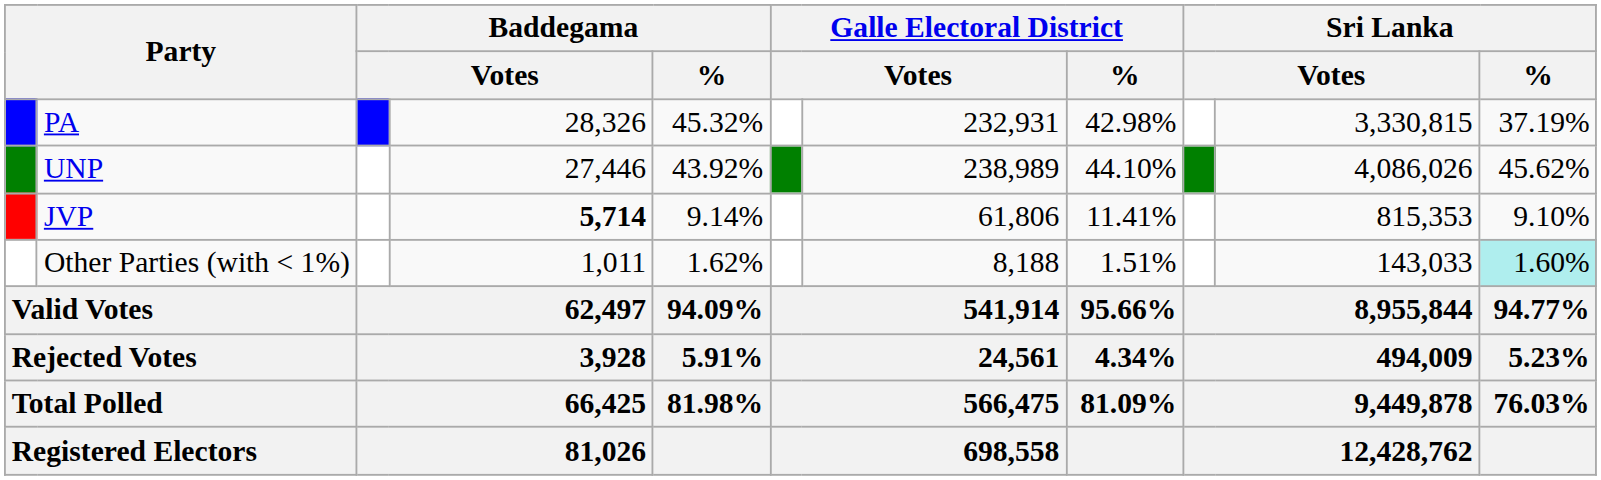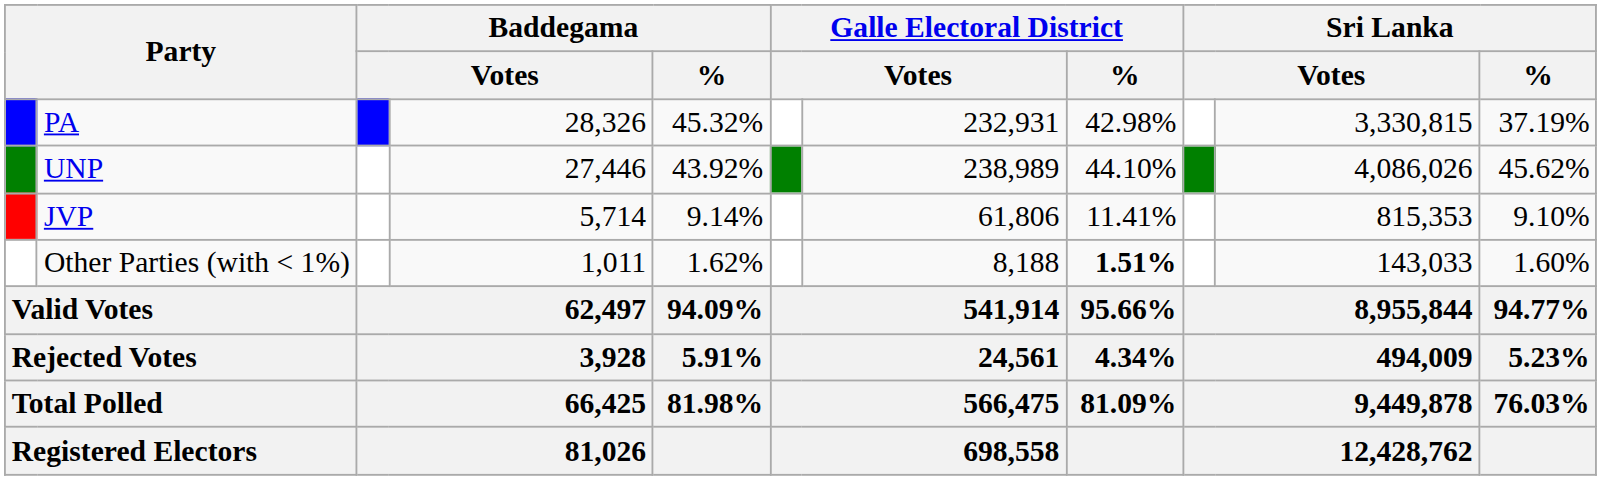(613, 215) bold -> (613, 215) normal
(1138, 262) normal -> (1136, 262) bold
(1551, 262) paleturquoise background -> (1551, 262) no background
